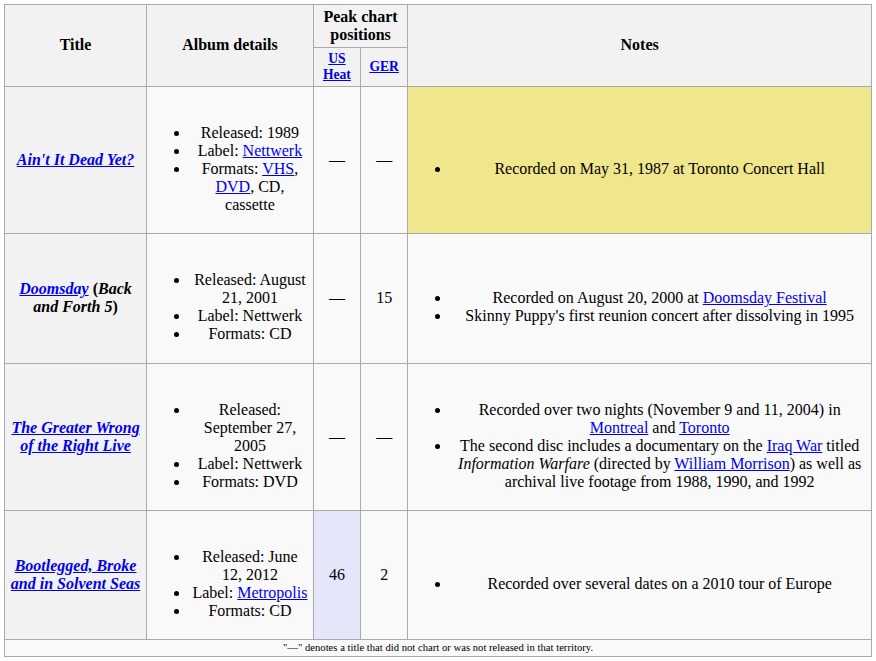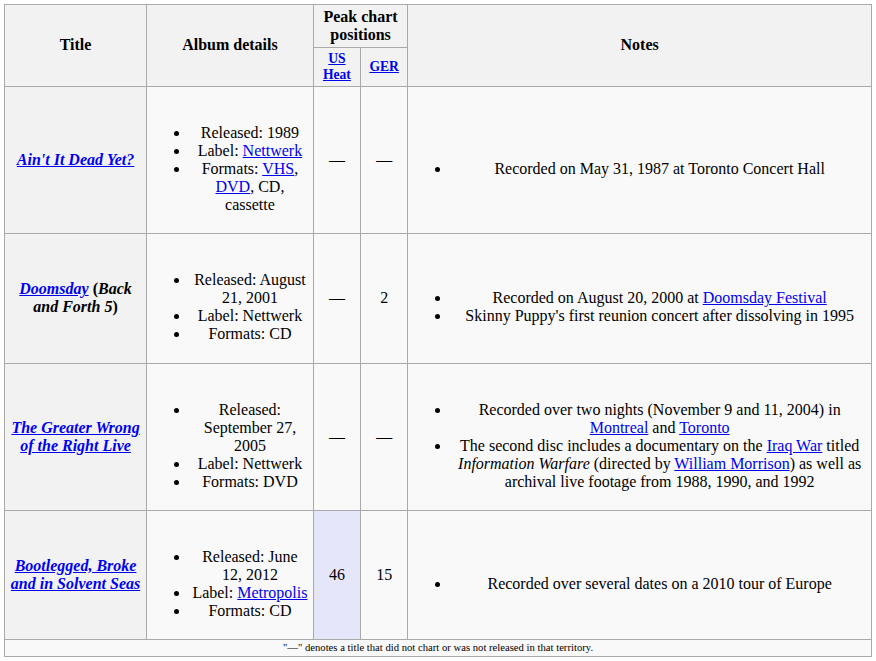(640, 169) khaki background -> (640, 169) no background
(384, 298) 15 -> (384, 298) 2
(384, 575) 2 -> (384, 575) 15
